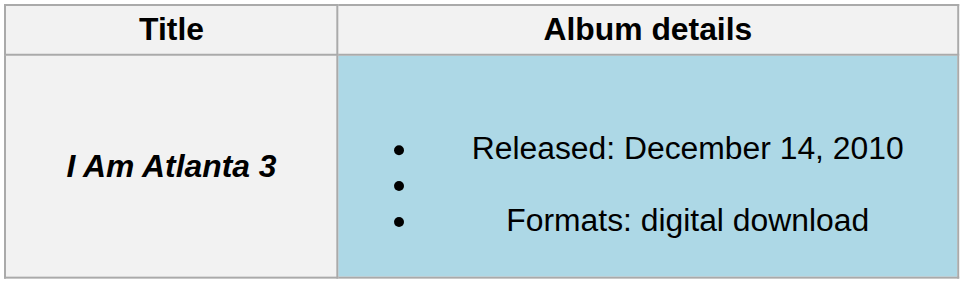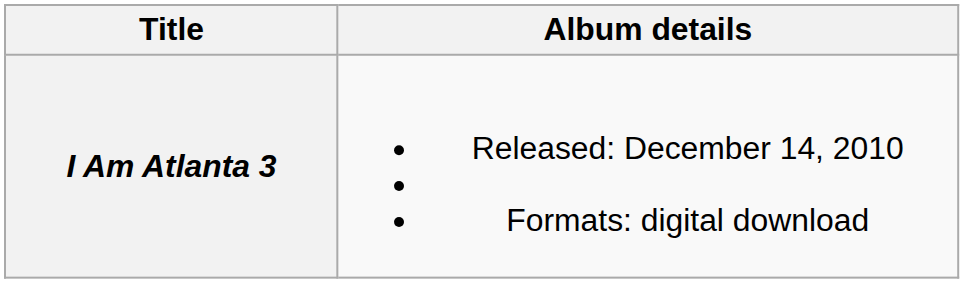(648, 184) lightblue background -> (648, 184) no background
